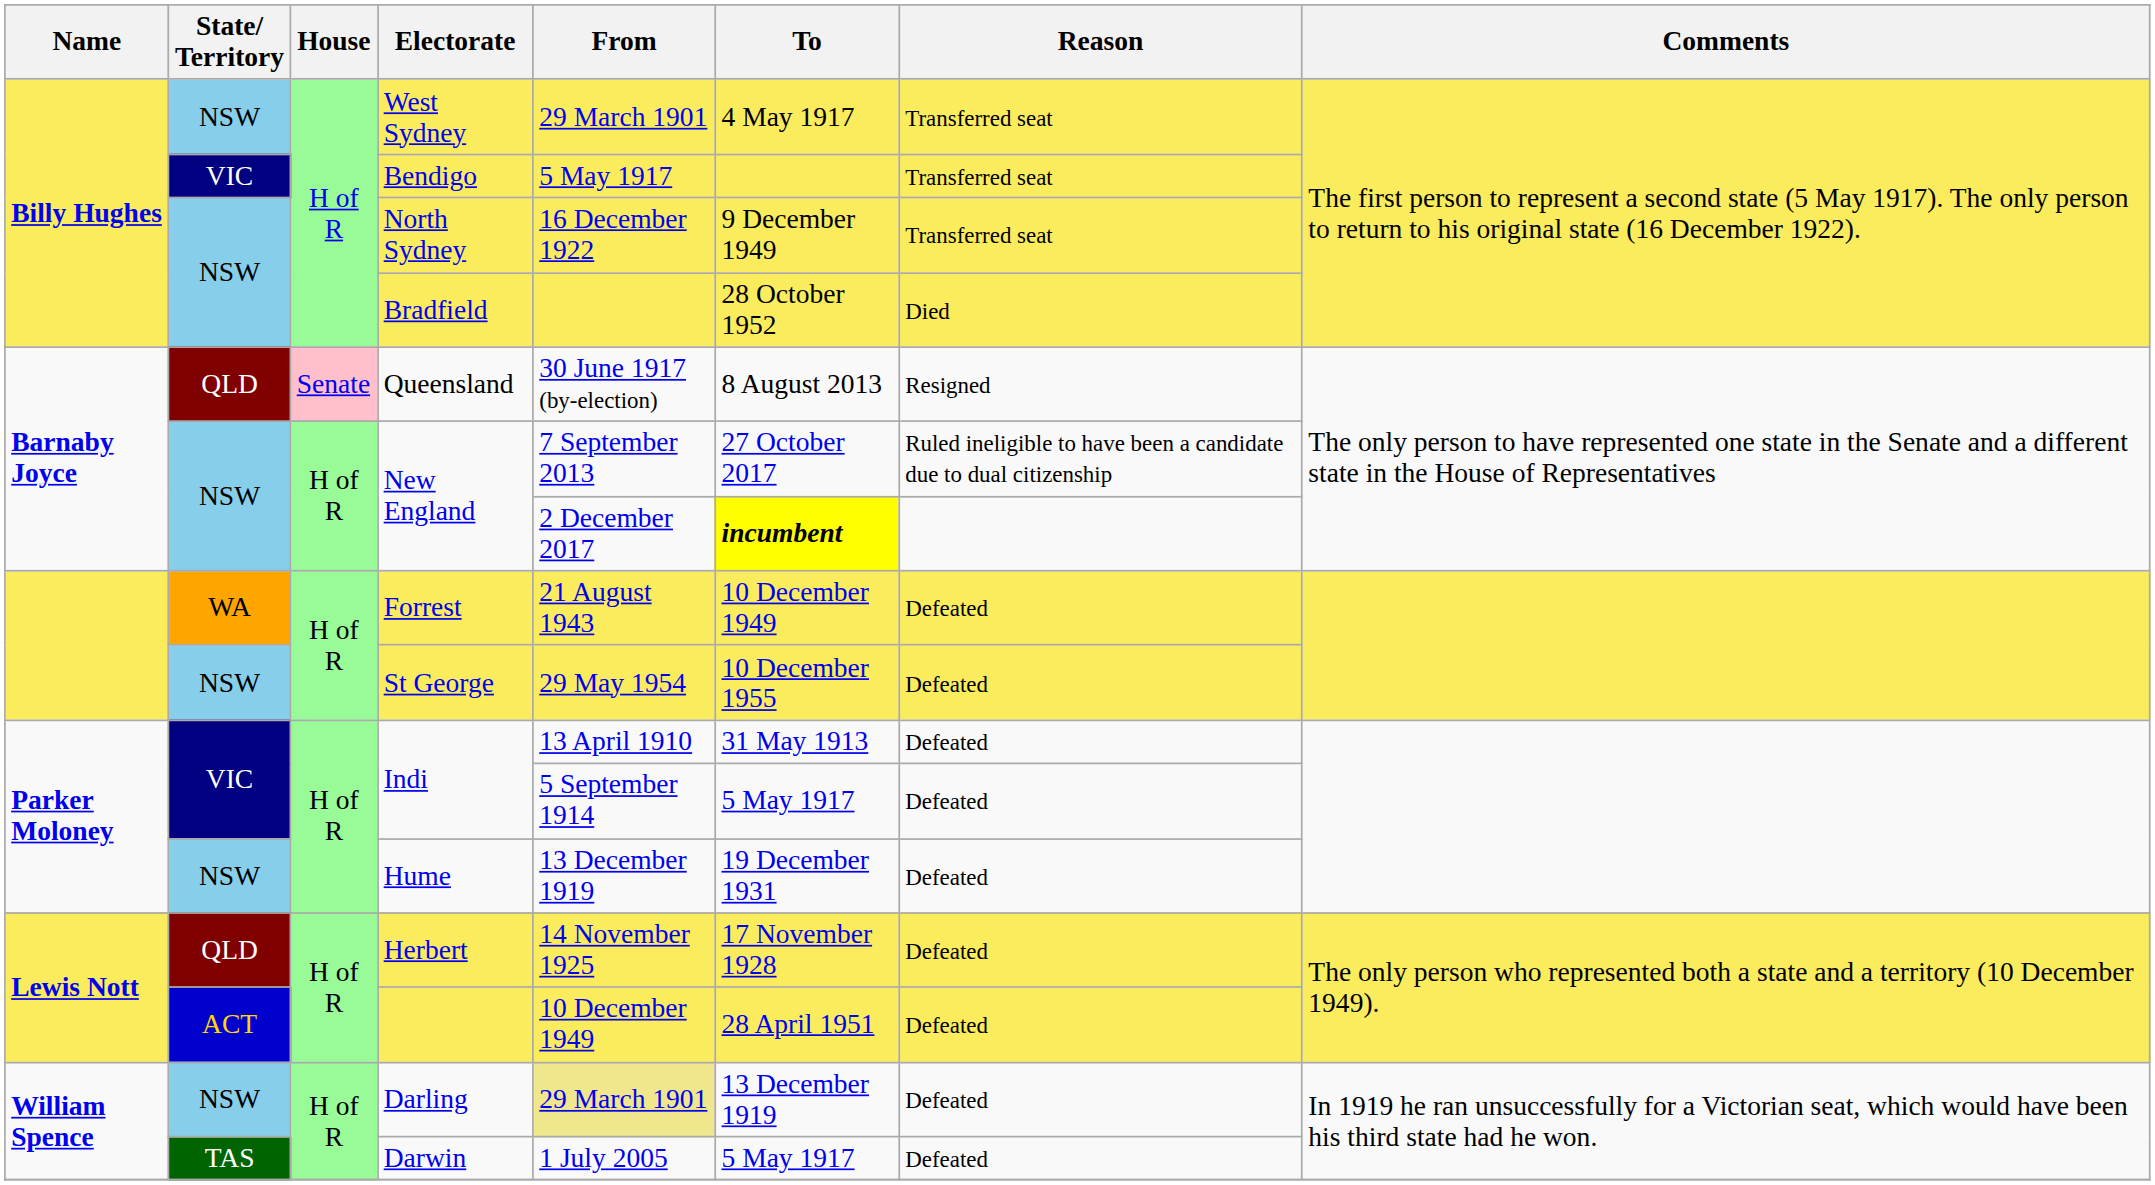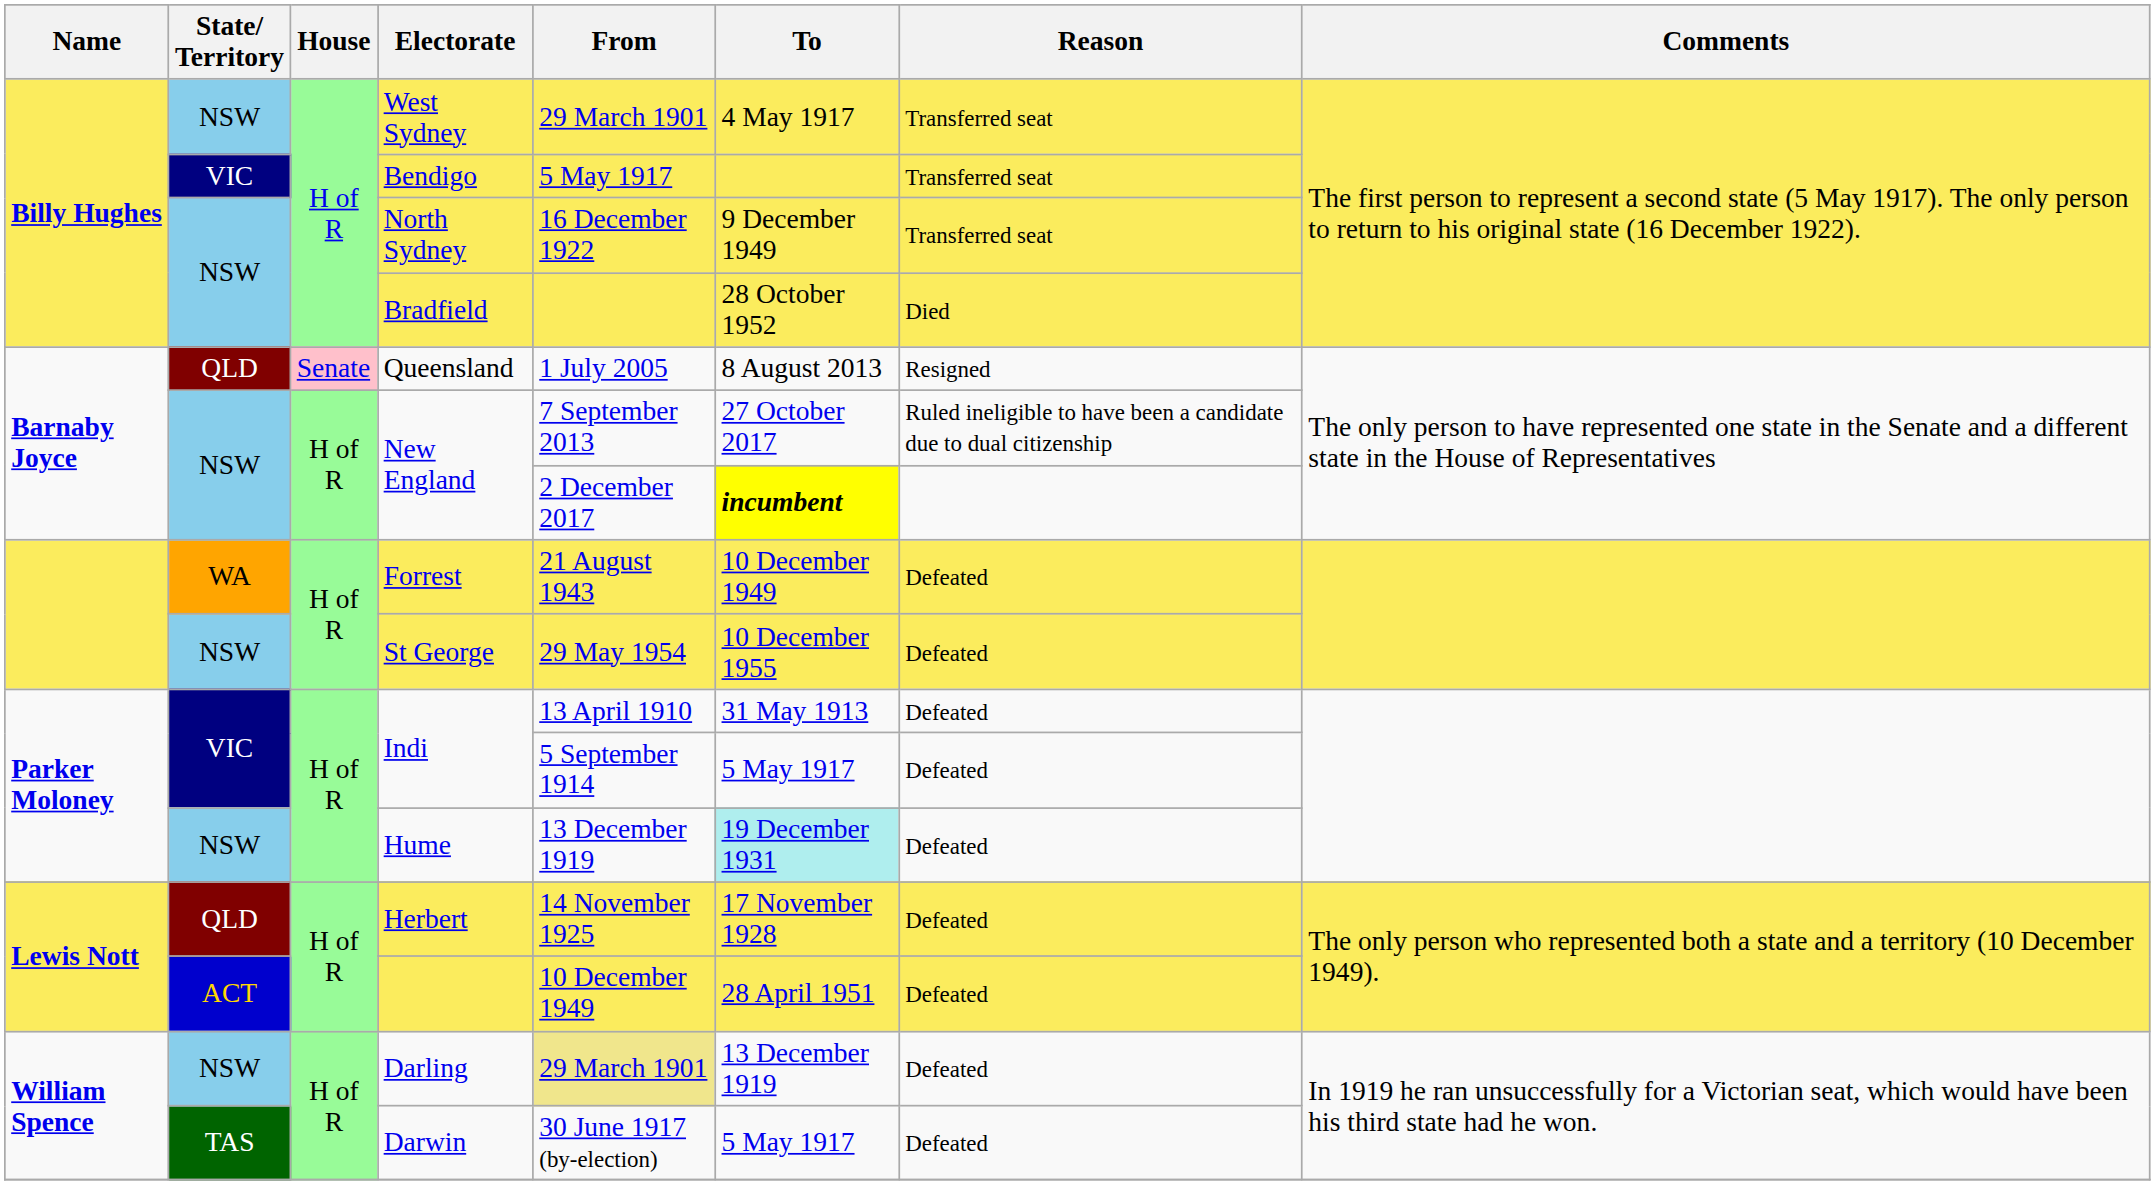(613, 383) 30 June 1917 (by-election) -> (603, 368) 1 July 2005
(795, 875) no background -> (795, 844) paleturquoise background
(603, 1158) 1 July 2005 -> (613, 1142) 30 June 1917 (by-election)
